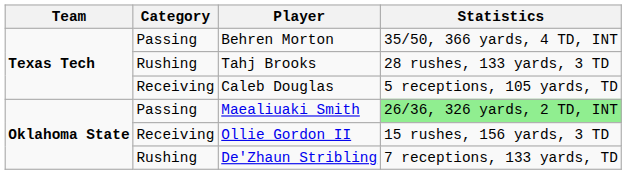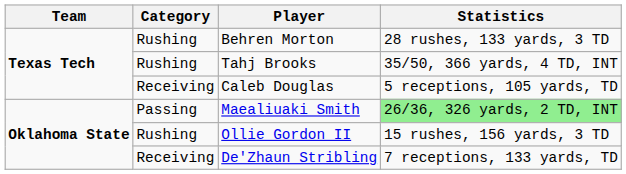(167, 40) Passing -> (167, 40) Rushing
(501, 40) 35/50, 366 yards, 4 TD, INT -> (497, 40) 28 rushes, 133 yards, 3 TD
(497, 64) 28 rushes, 133 yards, 3 TD -> (501, 64) 35/50, 366 yards, 4 TD, INT
(175, 134) Receiving -> (167, 134) Rushing
(167, 158) Rushing -> (175, 158) Receiving
